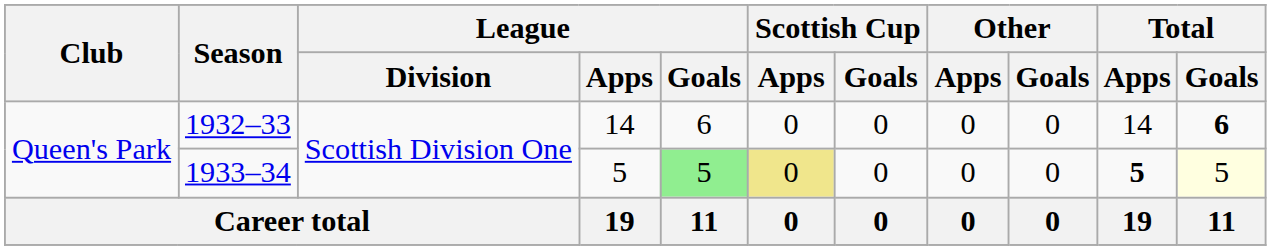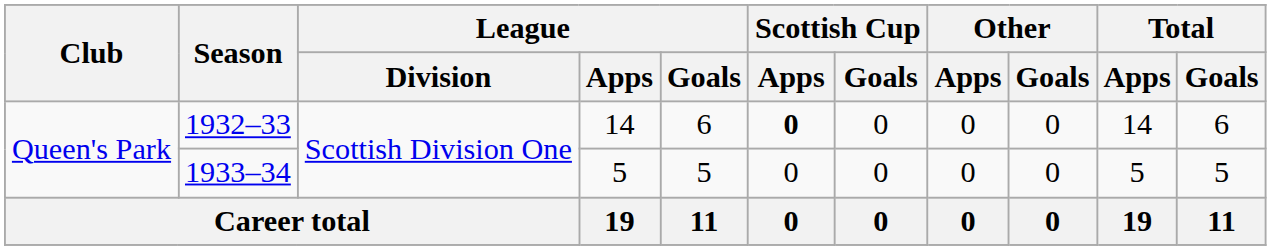(791, 124) normal -> (791, 124) bold
(1222, 124) bold -> (1222, 124) normal
(704, 172) lightgreen background -> (704, 172) no background
(791, 172) khaki background -> (791, 172) no background
(1137, 172) bold -> (1137, 172) normal
(1222, 172) lightyellow background -> (1222, 172) no background
